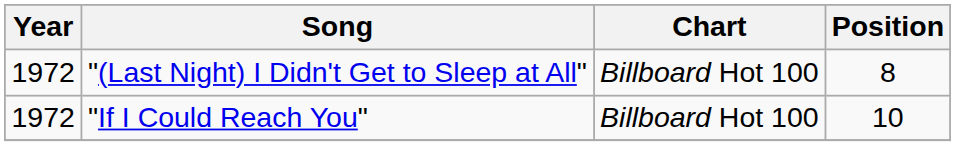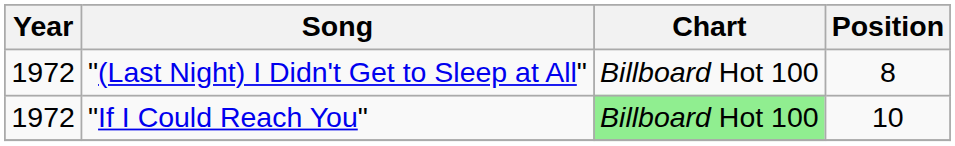(709, 117) no background -> (709, 117) lightgreen background
